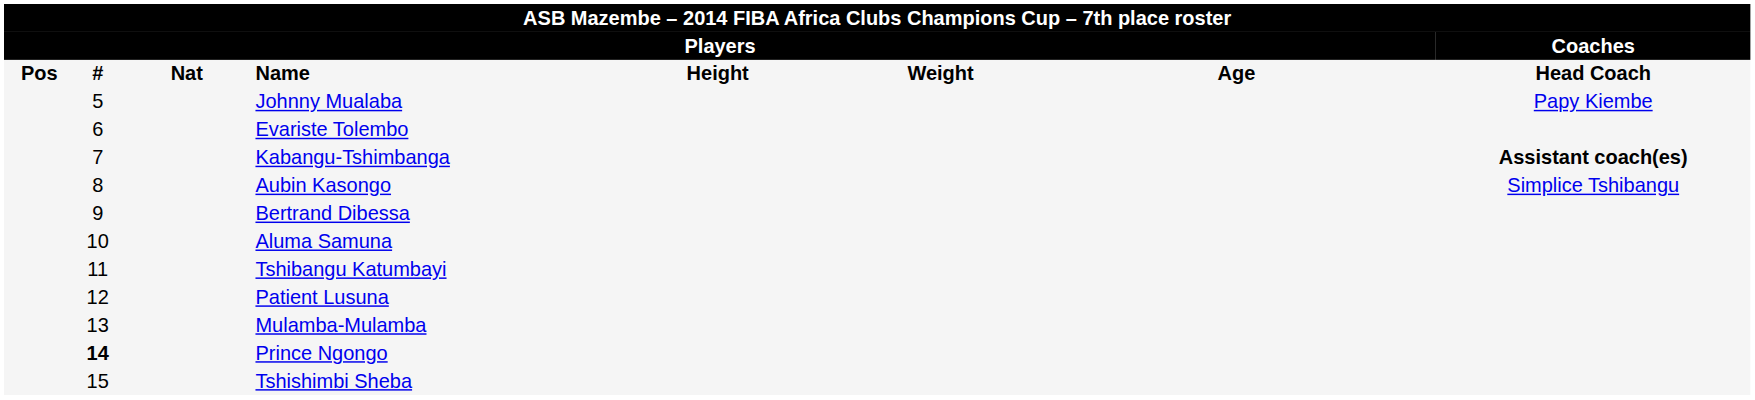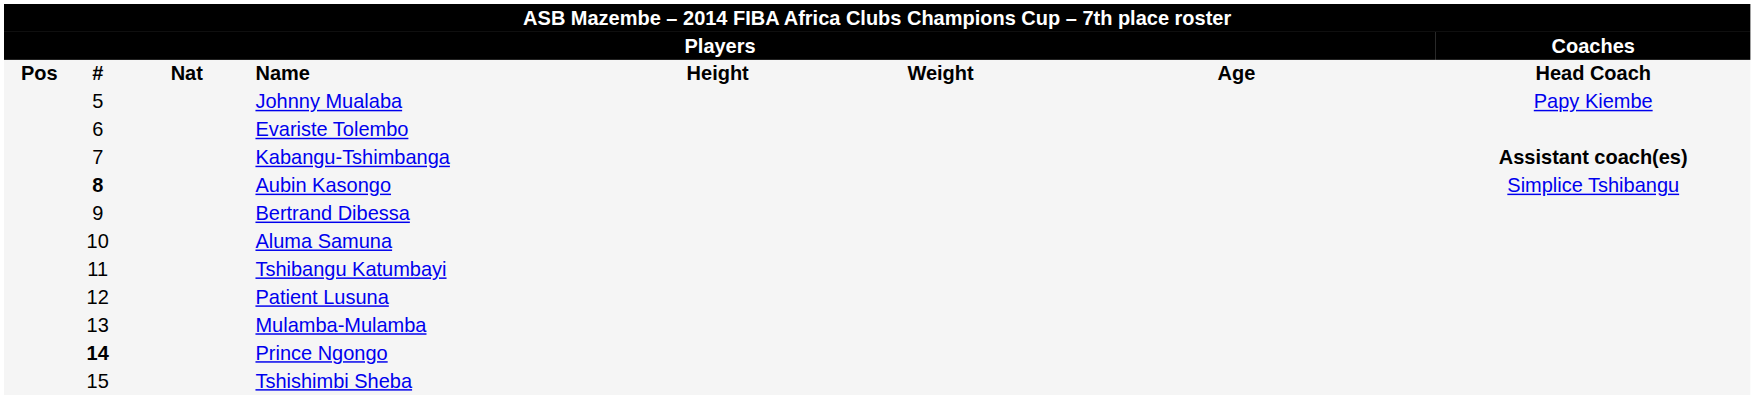(98, 186) normal -> (98, 186) bold
